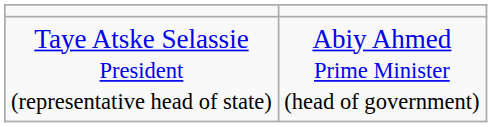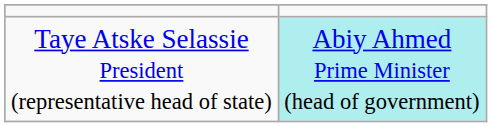(382, 68) no background -> (382, 68) paleturquoise background
